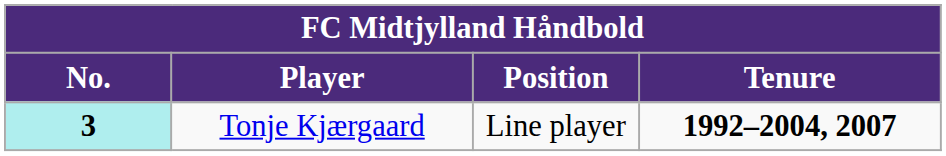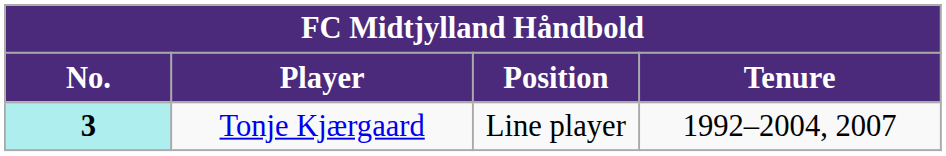(790, 125) bold -> (790, 125) normal
